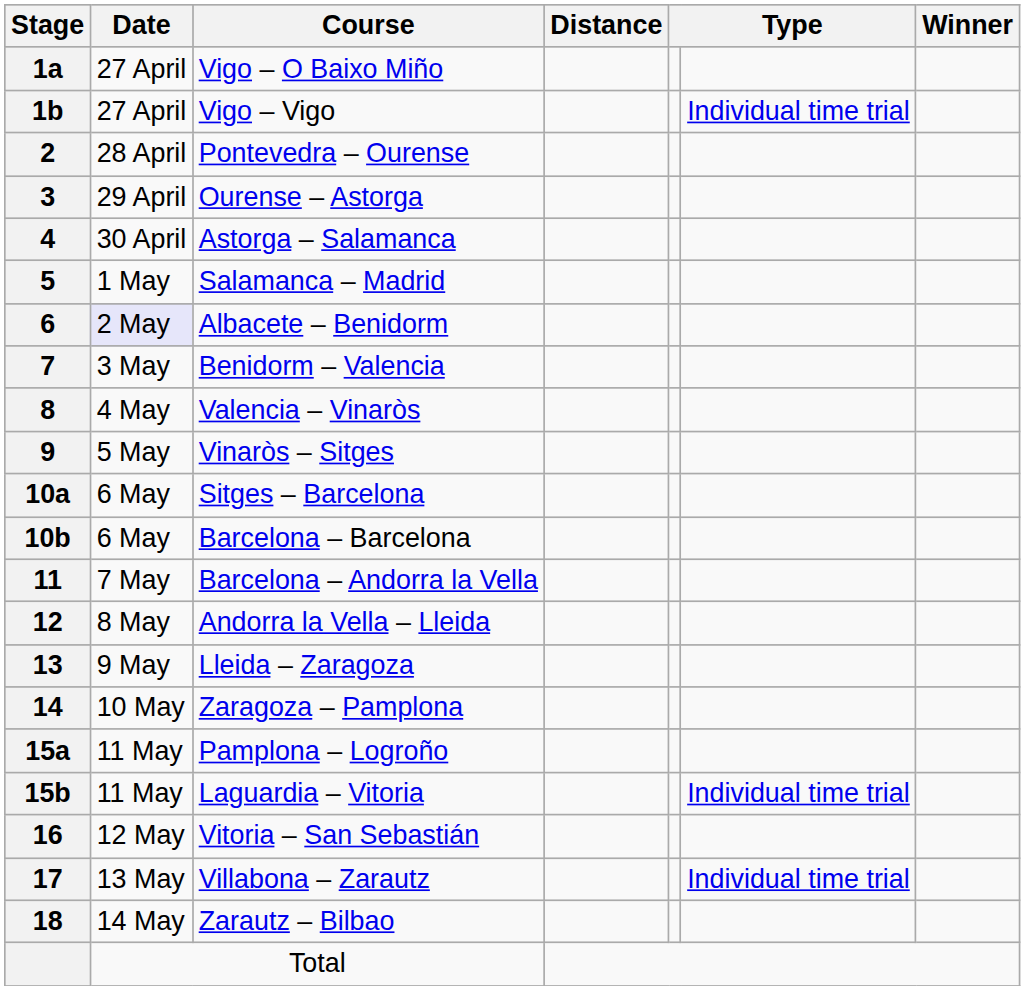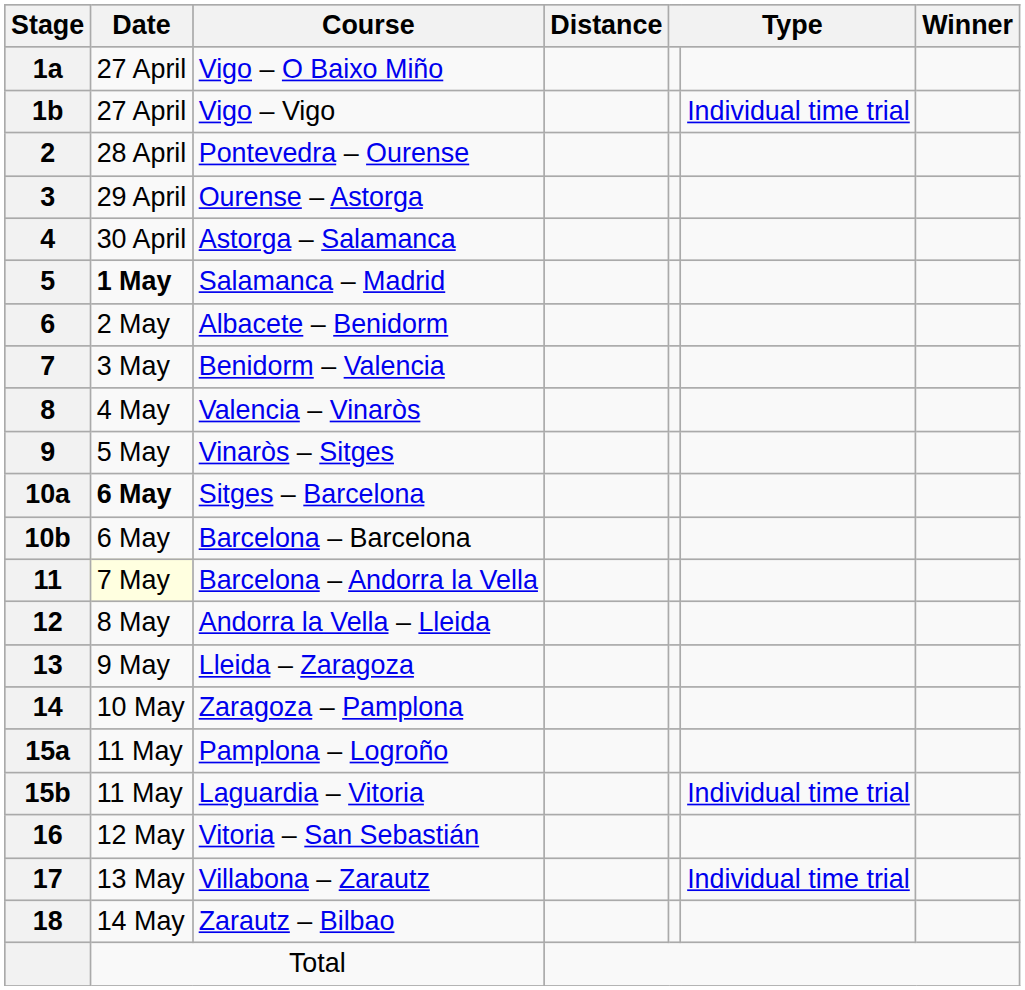(133, 281) normal -> (134, 281) bold
(133, 324) lavender background -> (133, 324) no background
(133, 494) normal -> (134, 494) bold
(133, 580) no background -> (133, 580) lightyellow background
